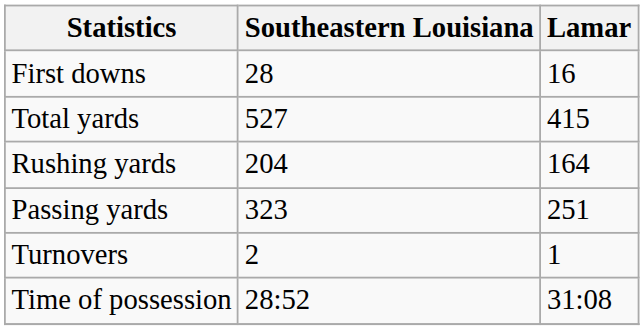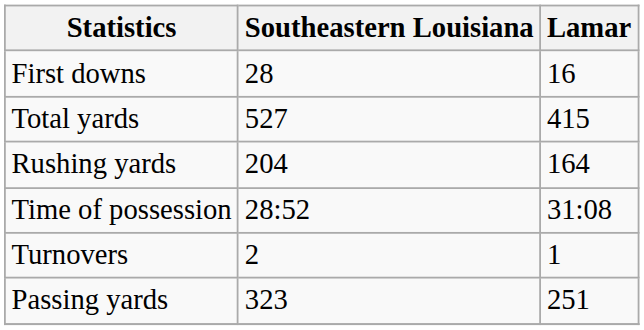rows swapped: (90, 209) <-> (122, 300)
